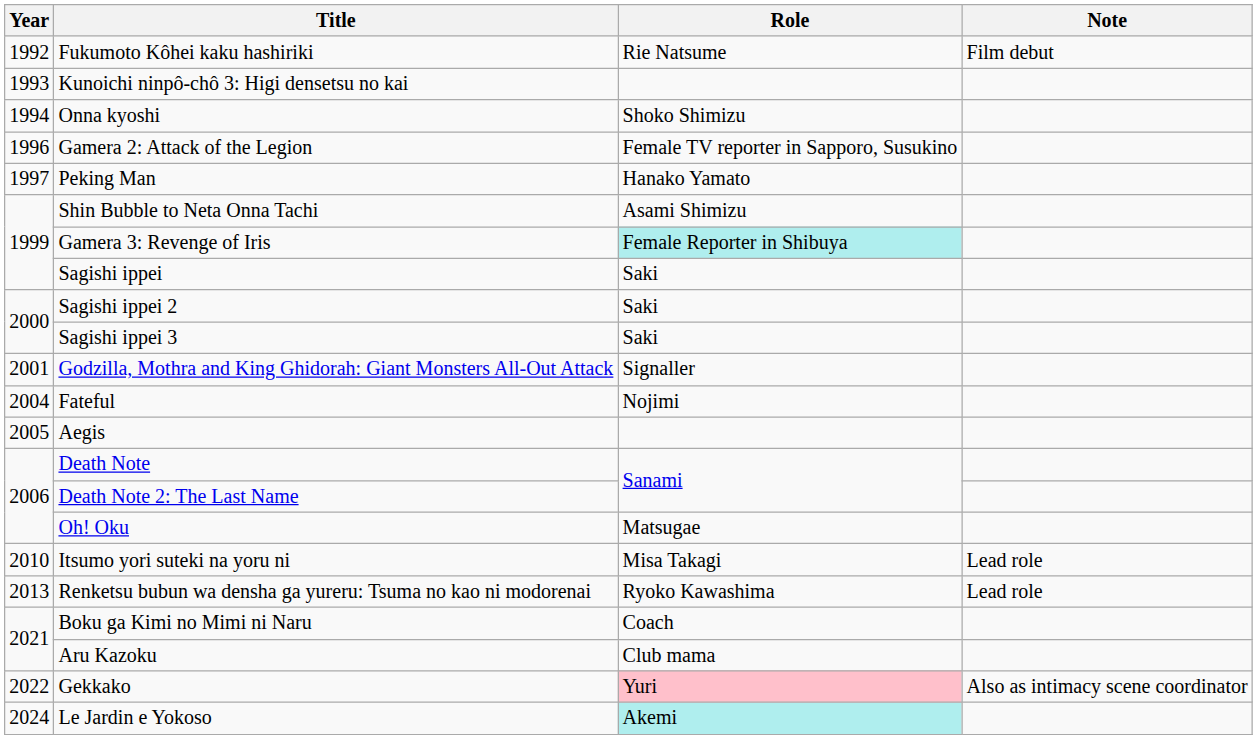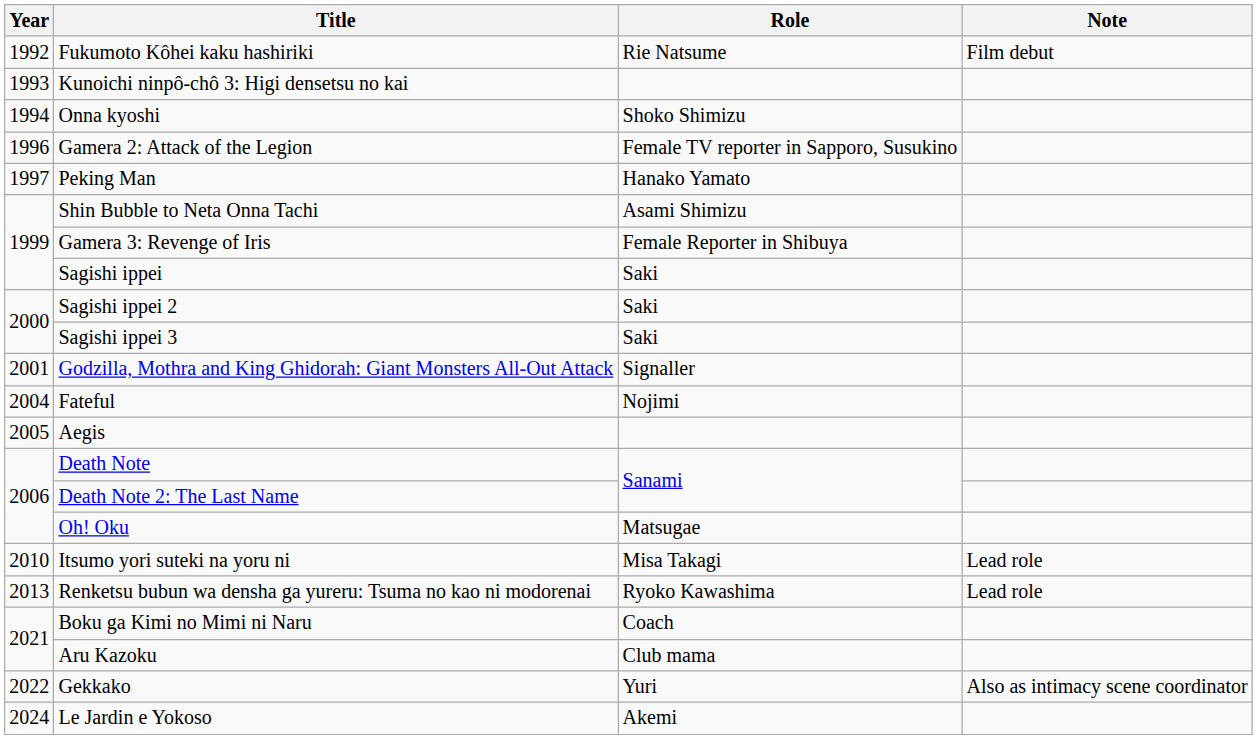(735, 242) paleturquoise background -> (735, 242) no background
(640, 686) pink background -> (640, 686) no background
(650, 718) paleturquoise background -> (650, 718) no background
